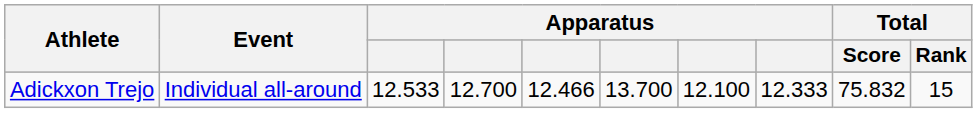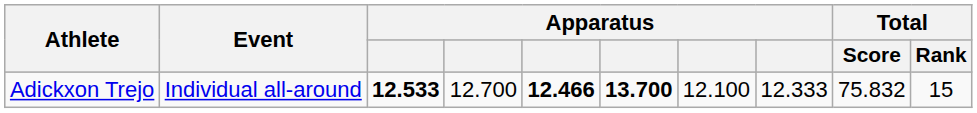(406, 90) normal -> (406, 90) bold
(561, 90) normal -> (561, 90) bold
(639, 90) normal -> (639, 90) bold
